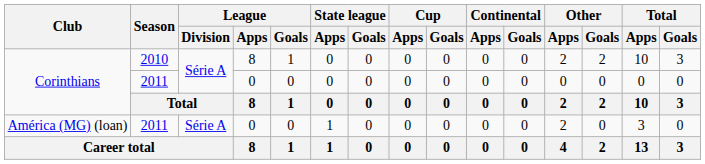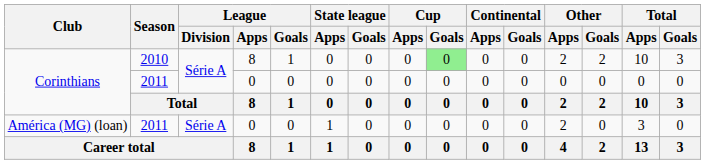(447, 59) no background -> (447, 59) lightgreen background
